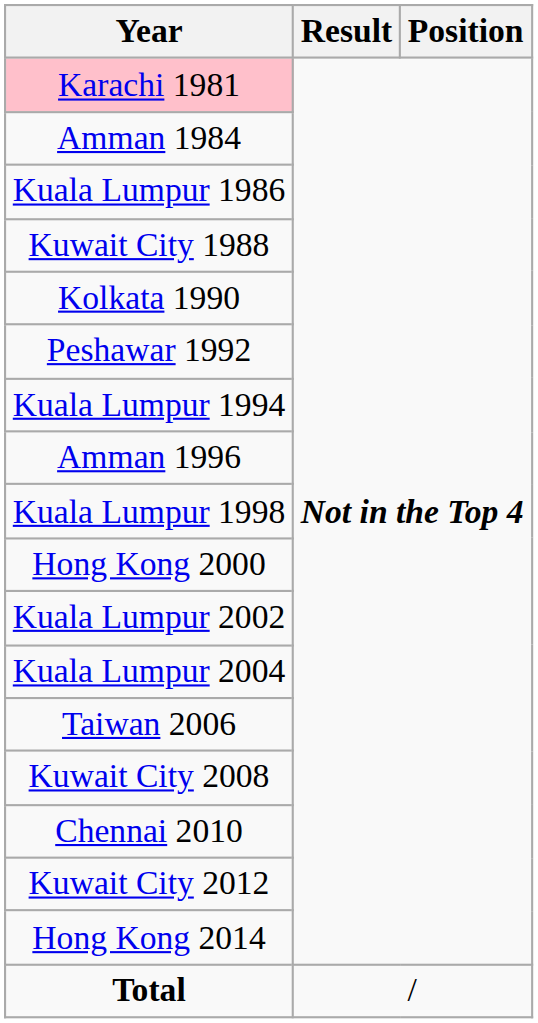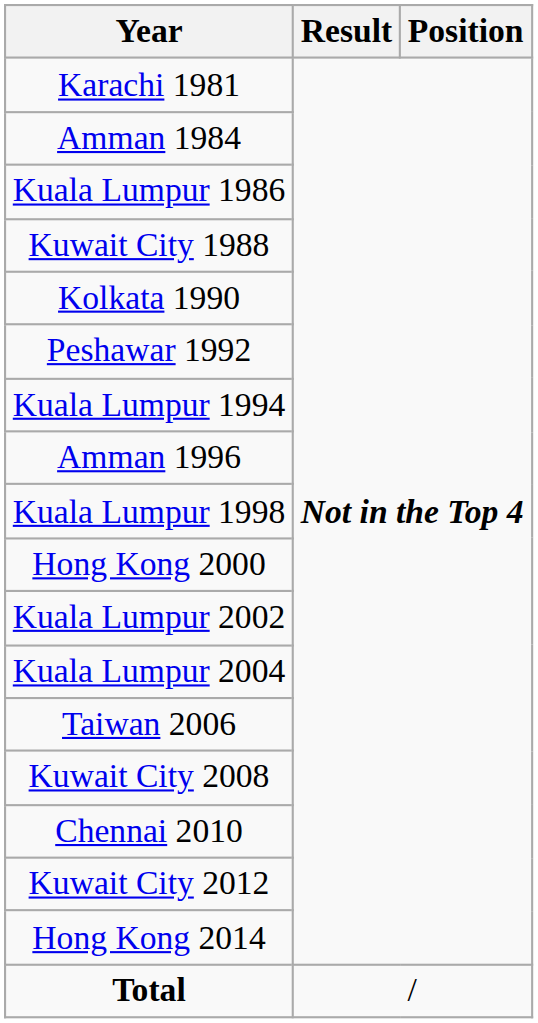(149, 84) pink background -> (149, 84) no background
